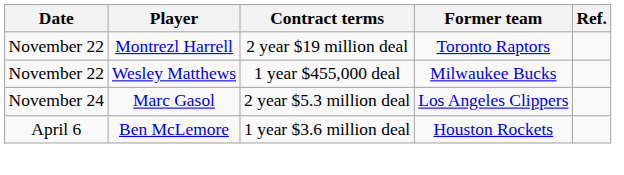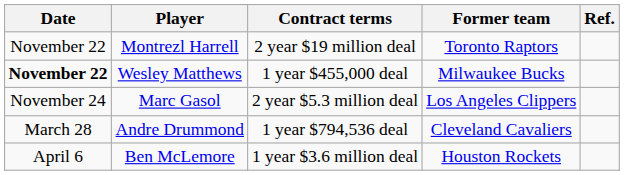(56, 73) normal -> (58, 73) bold
+ row: (180, 128)
